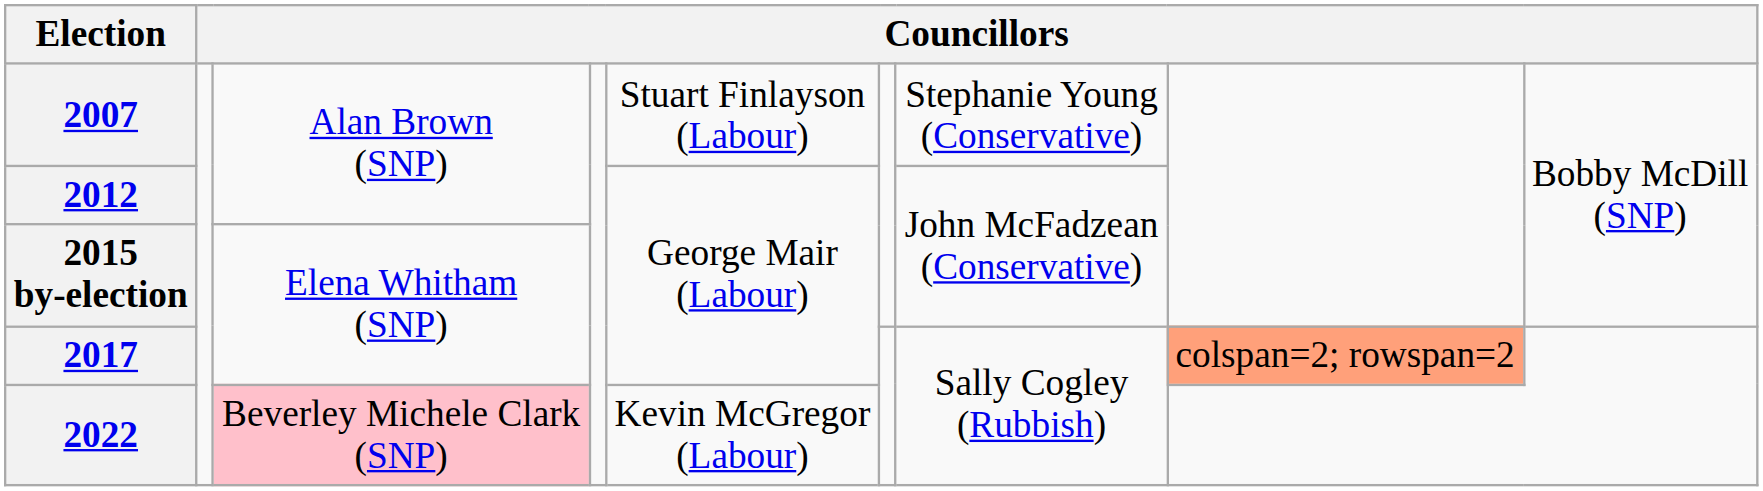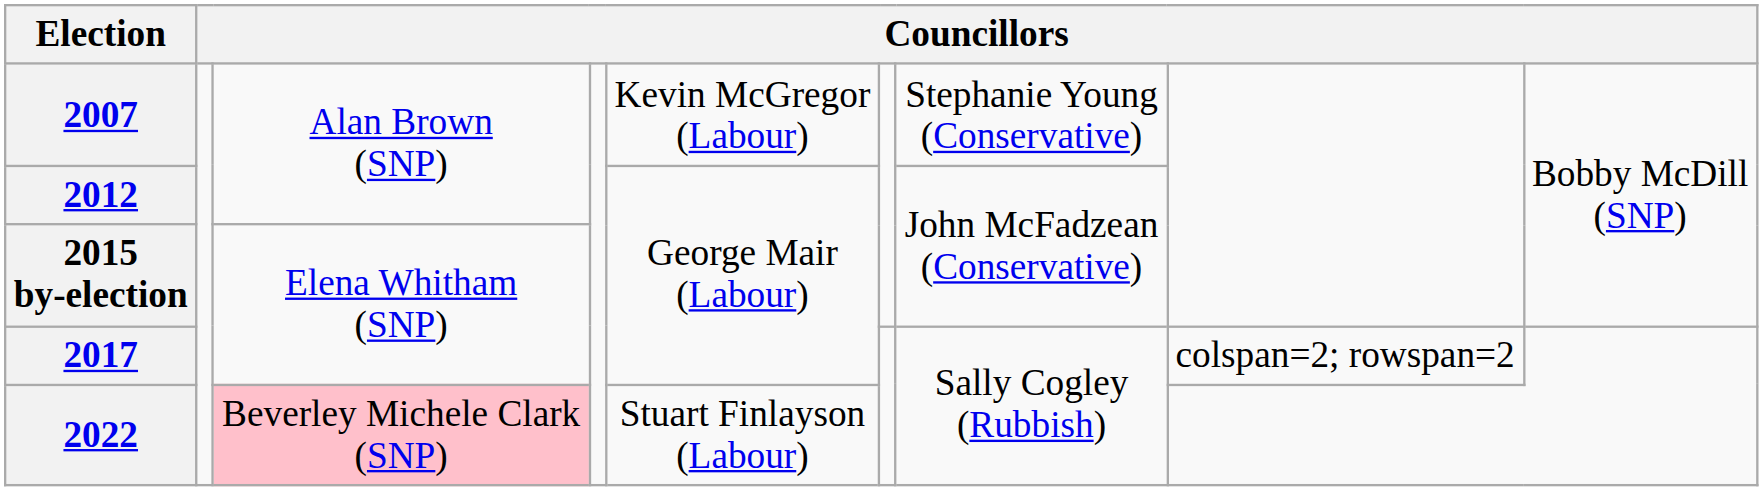(742, 114) Stuart Finlayson (Labour) -> (742, 114) Kevin McGregor (Labour)
(1345, 354) lightsalmon background -> (1345, 354) no background
(742, 434) Kevin McGregor (Labour) -> (742, 434) Stuart Finlayson (Labour)
